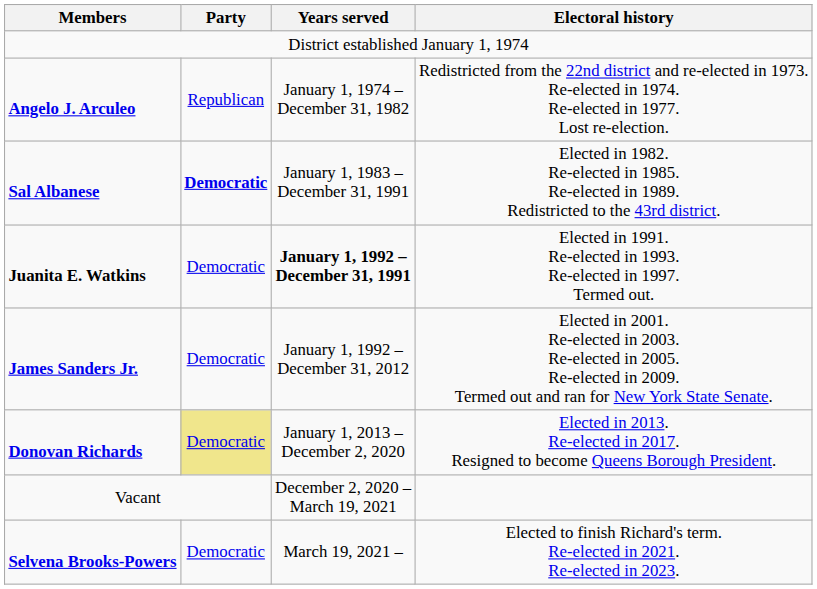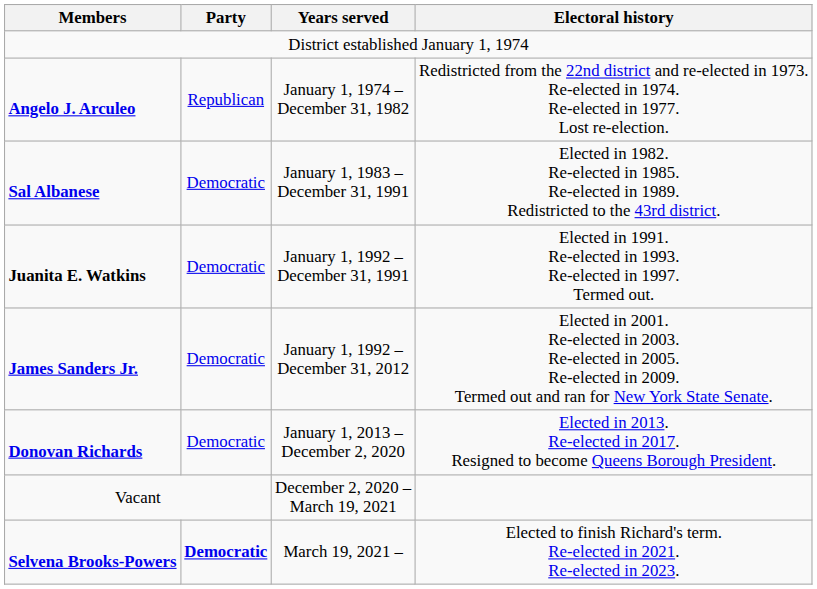(226, 182) bold -> (226, 182) normal
(343, 266) bold -> (343, 266) normal
(226, 442) khaki background -> (226, 442) no background
(226, 552) normal -> (226, 552) bold
